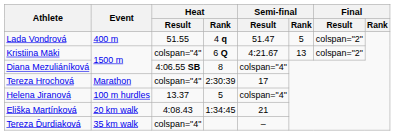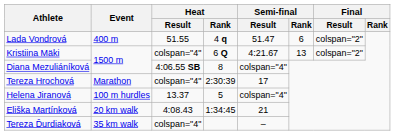(301, 39) 5 -> (301, 39) 6
